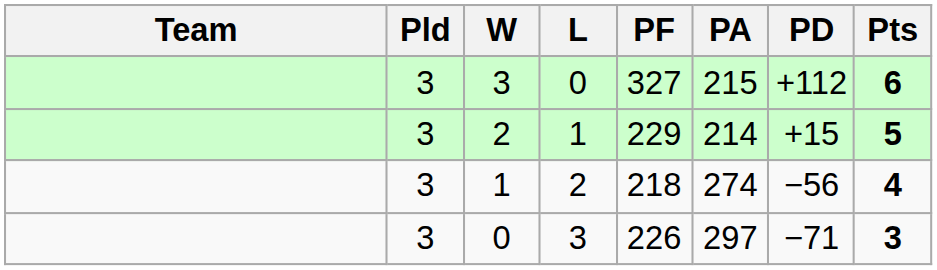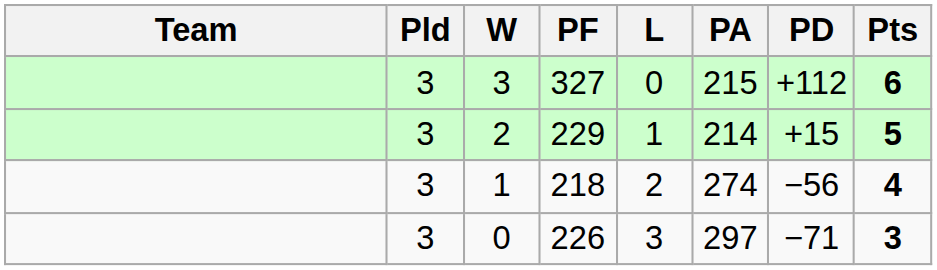columns swapped: (578, 30) <-> (654, 30)
